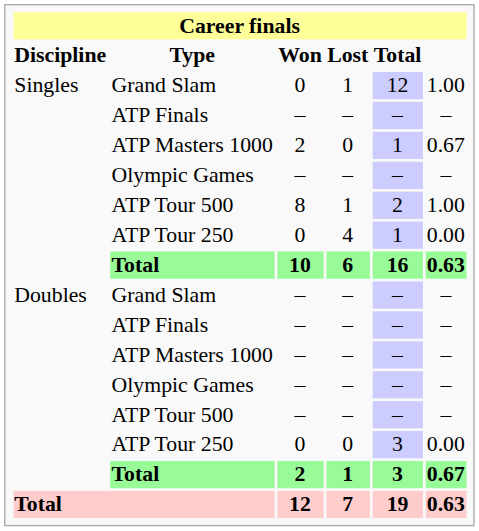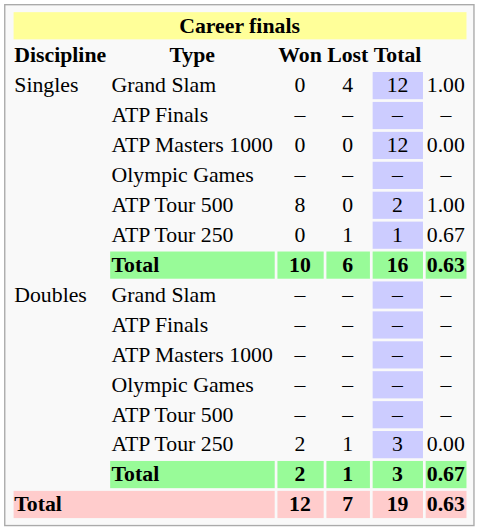(348, 85) 1 -> (348, 85) 4
(300, 145) 2 -> (300, 145) 0
(398, 145) 1 -> (398, 145) 12
(446, 145) 0.67 -> (446, 145) 0.00
(348, 205) 1 -> (348, 205) 0
(348, 235) 4 -> (348, 235) 1
(446, 235) 0.00 -> (446, 235) 0.67
(300, 444) 0 -> (300, 444) 2
(348, 444) 0 -> (348, 444) 1
